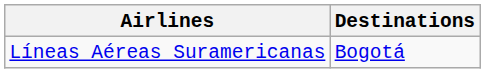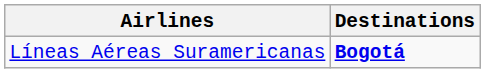(370, 52) normal -> (370, 52) bold
